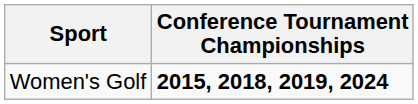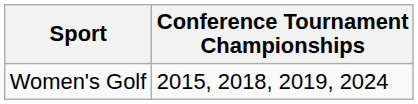(273, 81) bold -> (273, 81) normal
